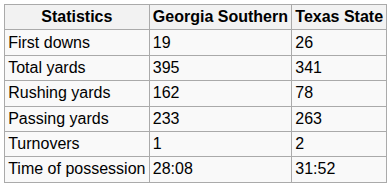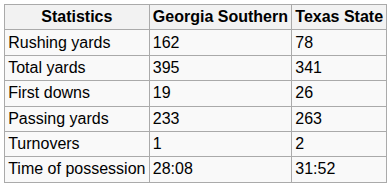rows swapped: (49, 42) <-> (59, 93)
